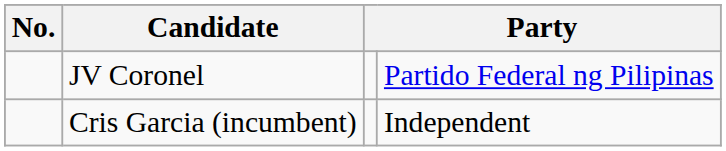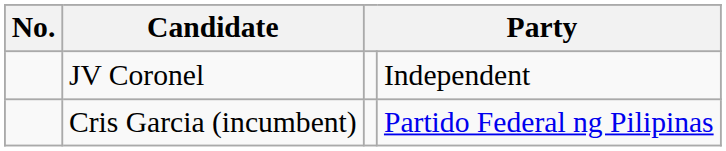(549, 74) Partido Federal ng Pilipinas -> (457, 74) Independent
(457, 121) Independent -> (549, 121) Partido Federal ng Pilipinas
